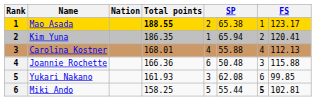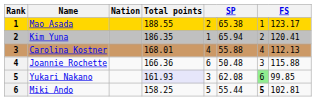(158, 24) bold -> (158, 24) normal
(158, 77) no background -> (158, 77) lavender background
(262, 77) no background -> (262, 77) lightgreen background
